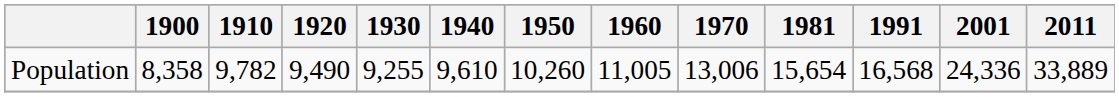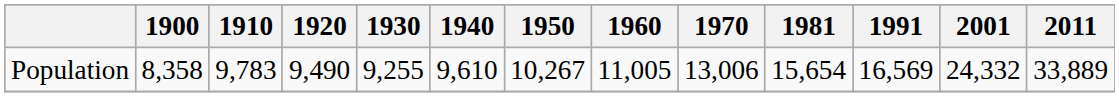(246, 69) 9,782 -> (246, 69) 9,783
(548, 69) 10,260 -> (548, 69) 10,267
(896, 69) 16,568 -> (896, 69) 16,569
(983, 69) 24,336 -> (983, 69) 24,332
